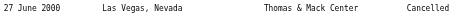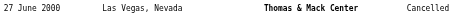(311, 8) normal -> (311, 8) bold
